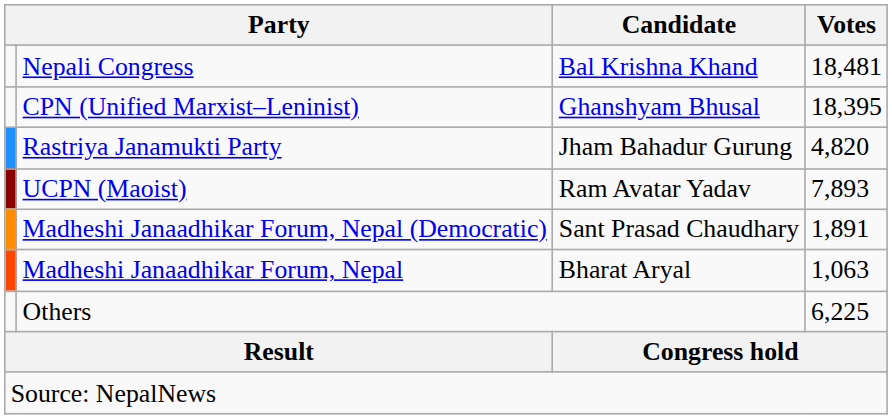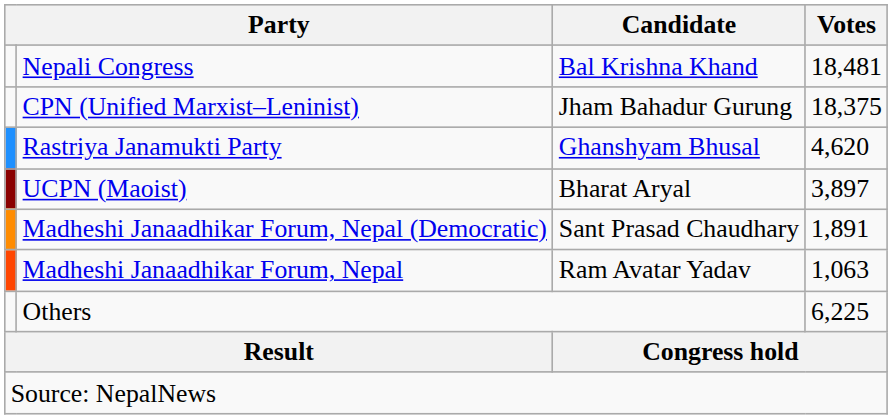(659, 106) Ghanshyam Bhusal -> (675, 106) Jham Bahadur Gurung
(847, 106) 18,395 -> (847, 106) 18,375
(675, 147) Jham Bahadur Gurung -> (659, 147) Ghanshyam Bhusal
(840, 147) 4,820 -> (840, 147) 4,620
(655, 188) Ram Avatar Yadav -> (625, 188) Bharat Aryal
(840, 188) 7,893 -> (840, 188) 3,897
(625, 270) Bharat Aryal -> (655, 270) Ram Avatar Yadav
